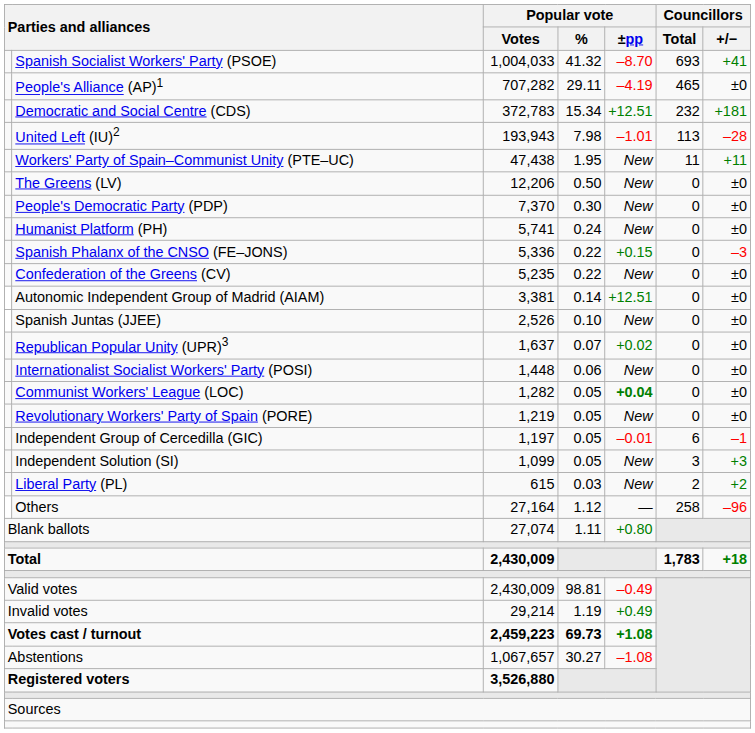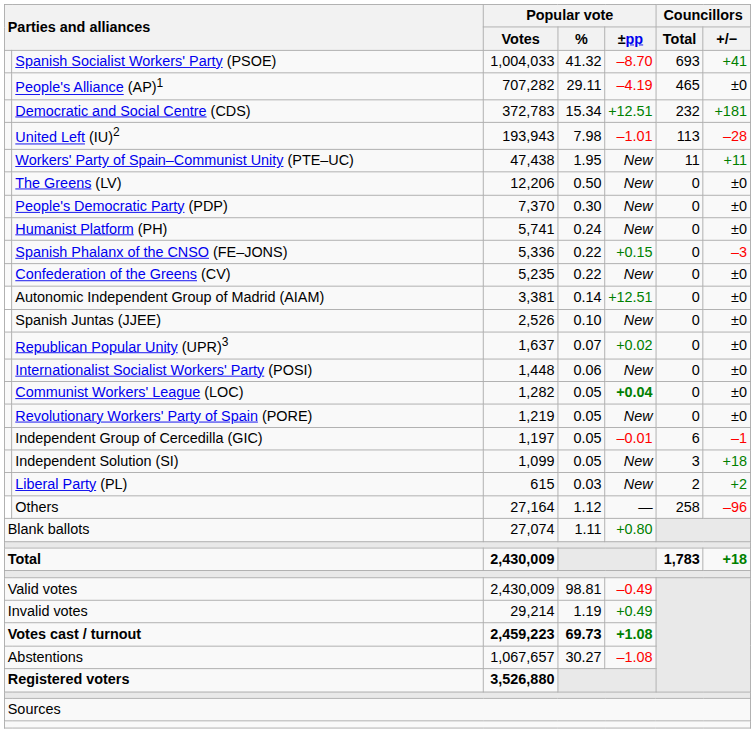(739, 461) +3 -> (735, 461) +18
